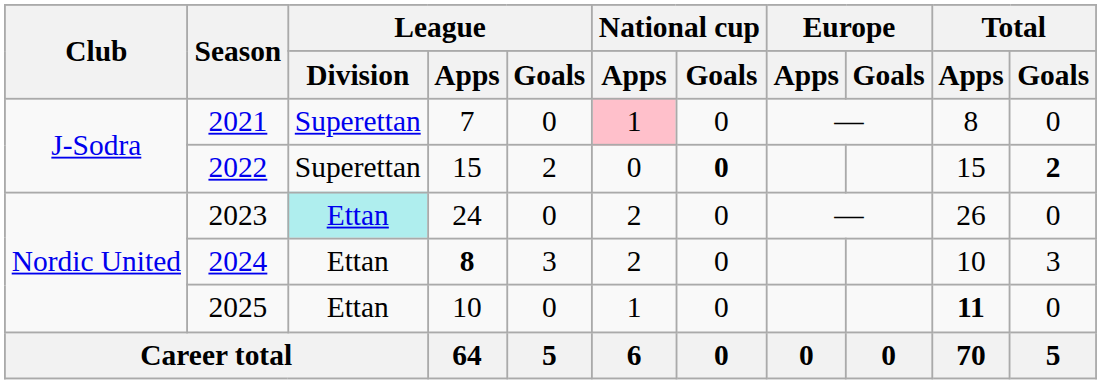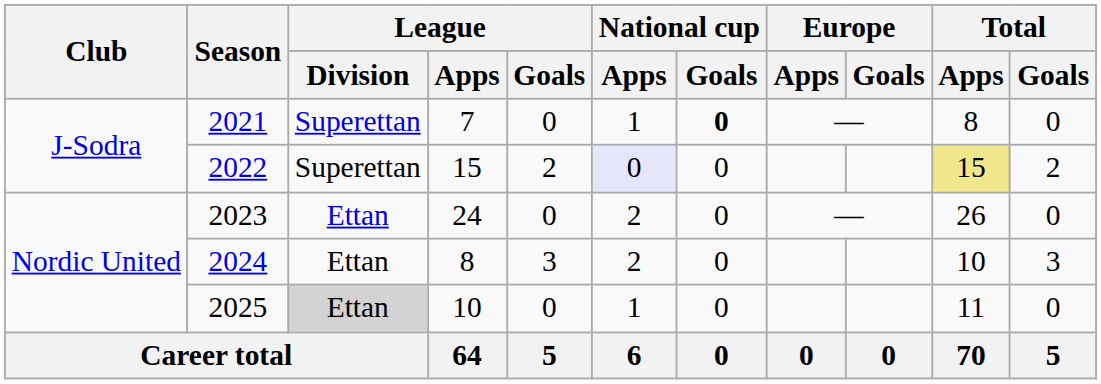(634, 121) pink background -> (634, 121) no background
(721, 121) normal -> (721, 121) bold
(634, 167) no background -> (634, 167) lavender background
(721, 167) bold -> (721, 167) normal
(971, 167) no background -> (971, 167) khaki background
(1053, 167) bold -> (1053, 167) normal
(358, 214) paleturquoise background -> (358, 214) no background
(467, 261) bold -> (467, 261) normal
(358, 307) no background -> (358, 307) lightgrey background
(971, 307) bold -> (971, 307) normal
